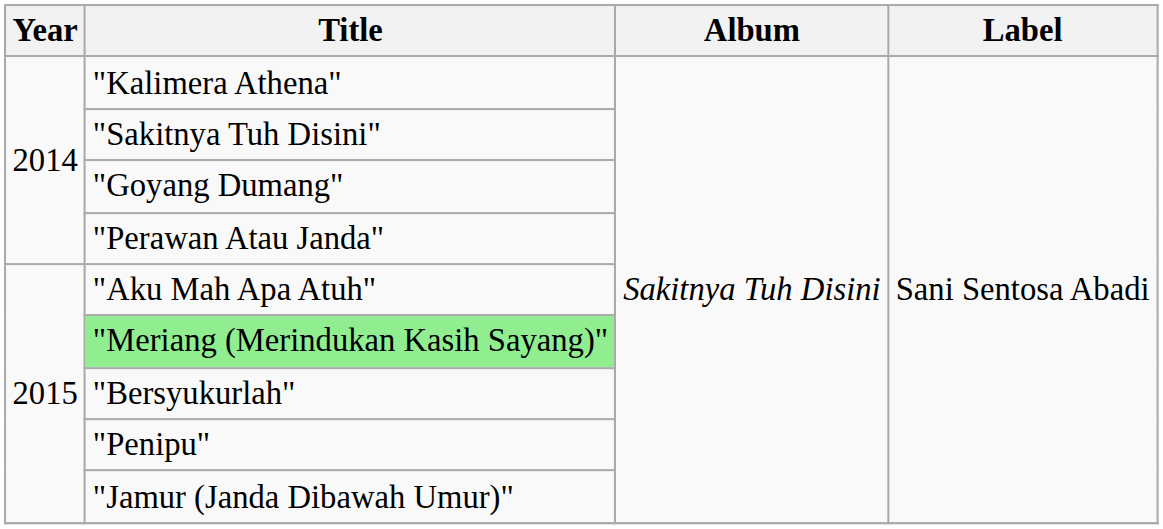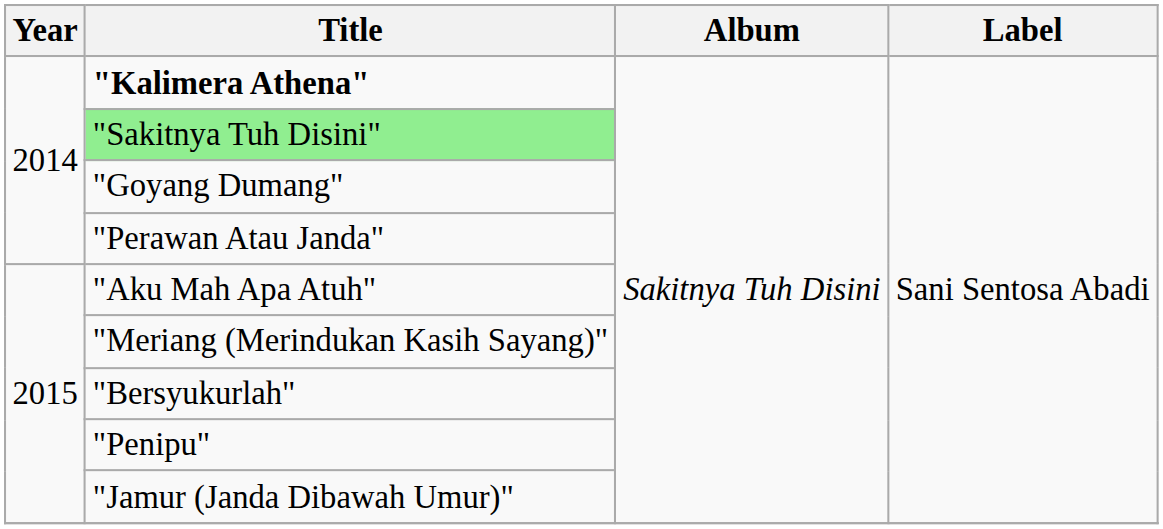(217, 82) normal -> (231, 82) bold
(237, 133) no background -> (237, 133) lightgreen background
(350, 340) lightgreen background -> (350, 340) no background
